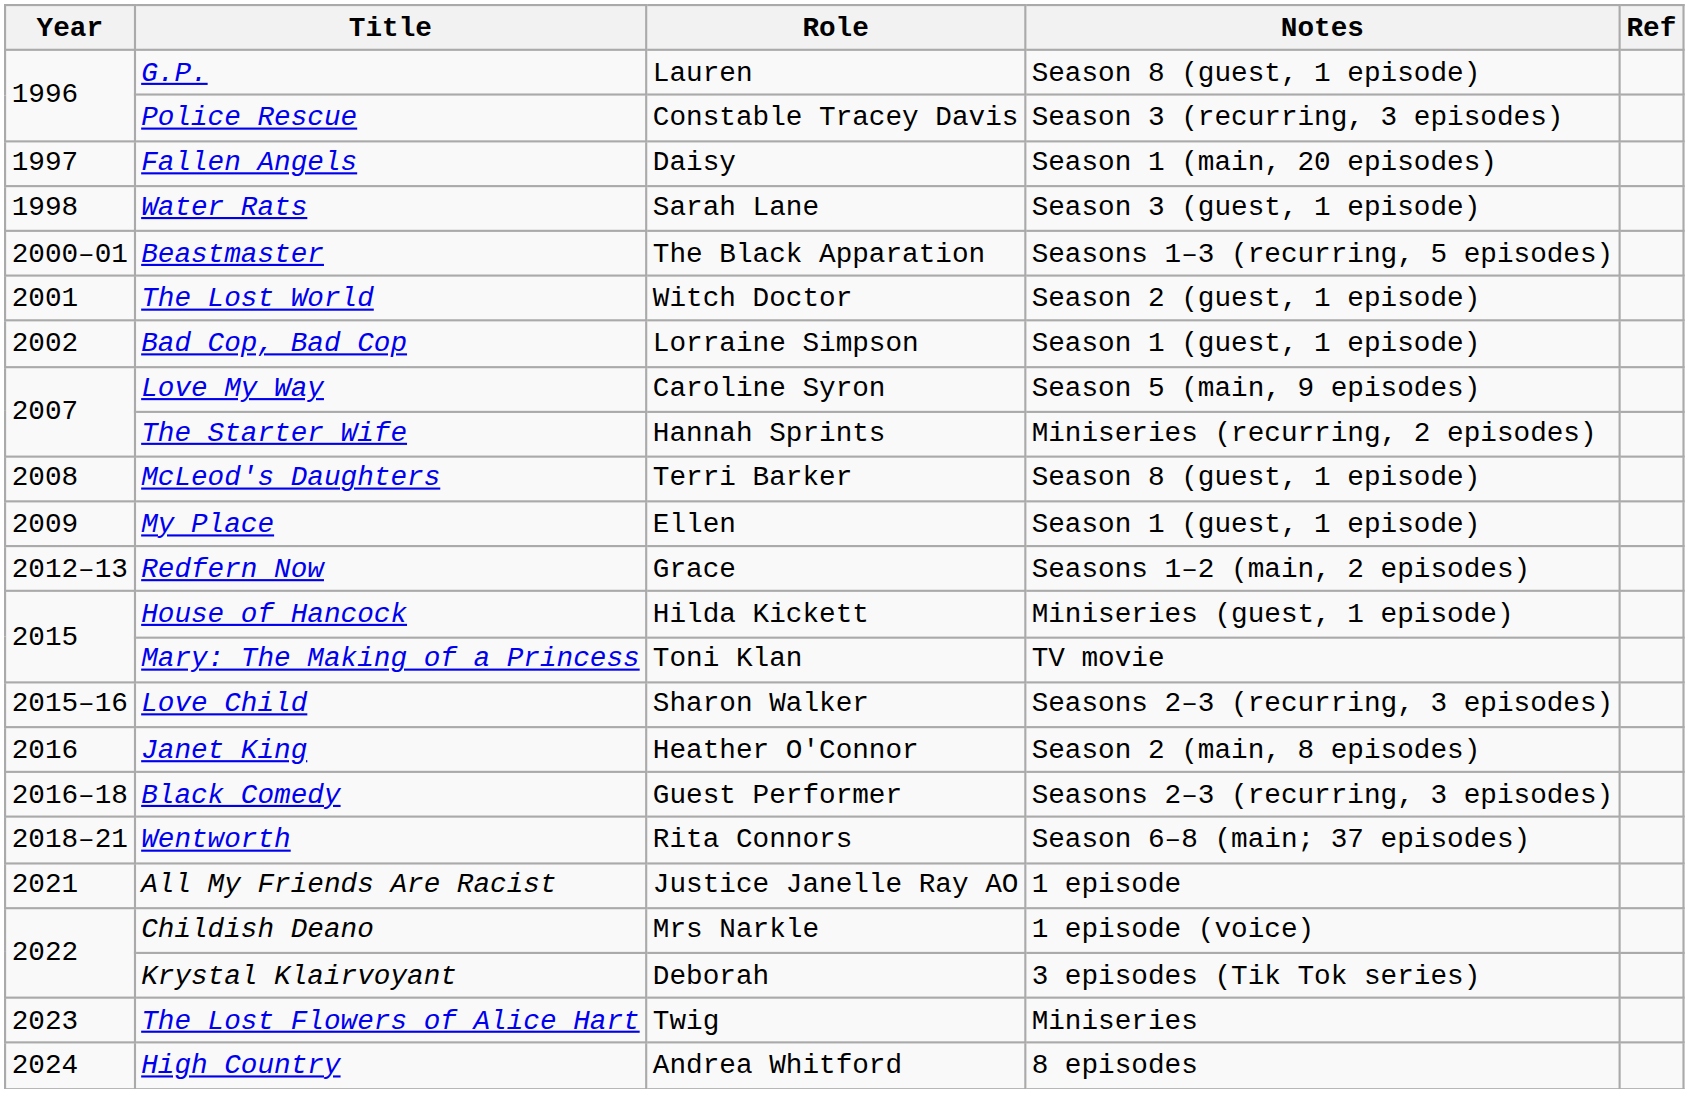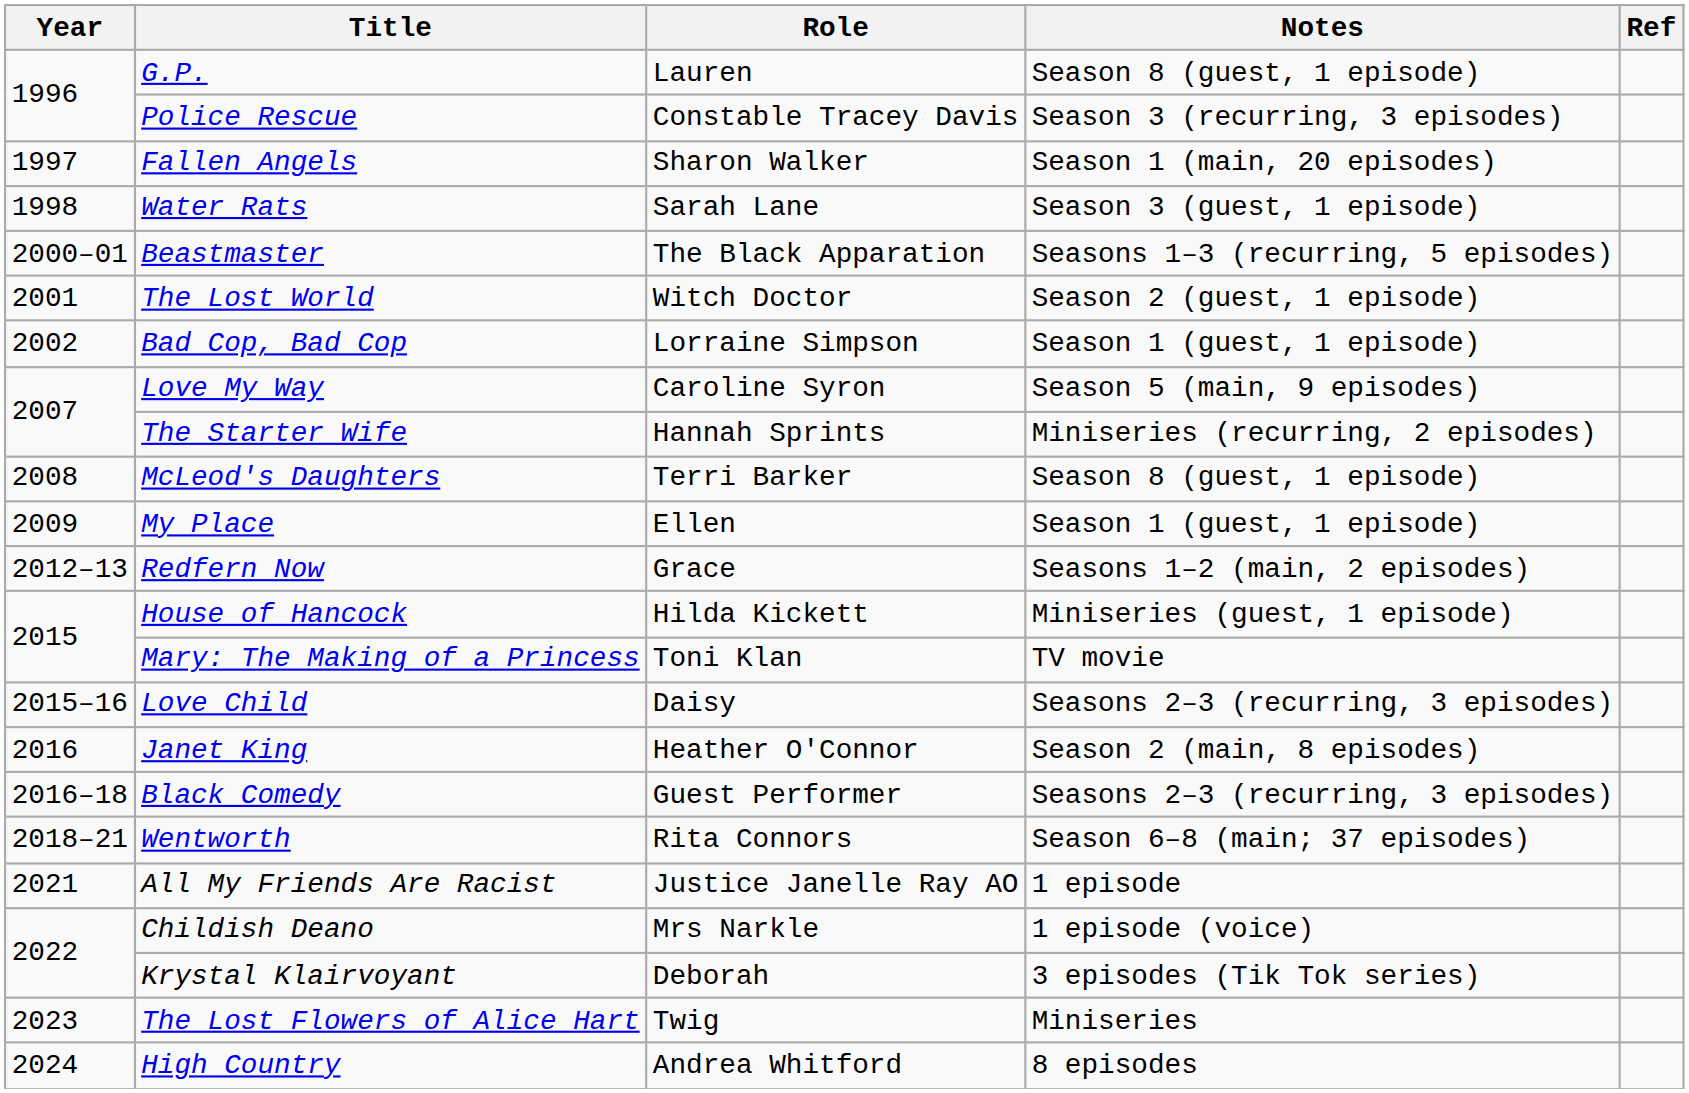(694, 163) Daisy -> (761, 163) Sharon Walker
(761, 705) Sharon Walker -> (694, 705) Daisy
